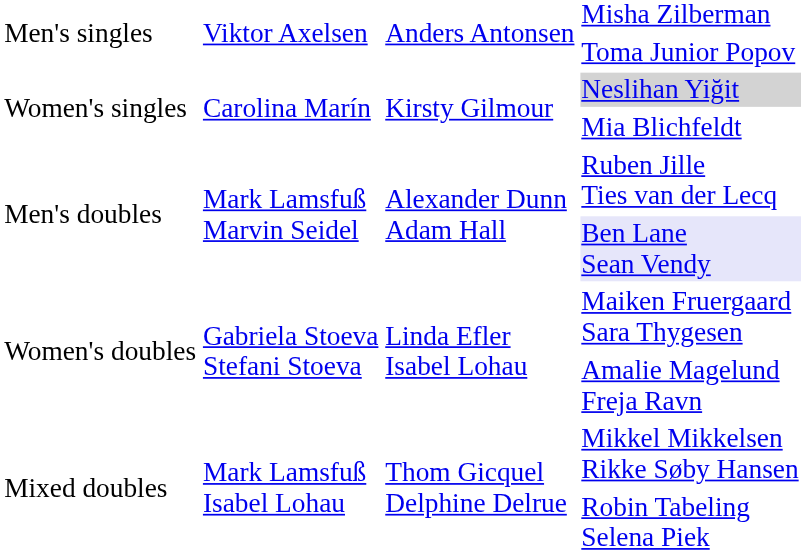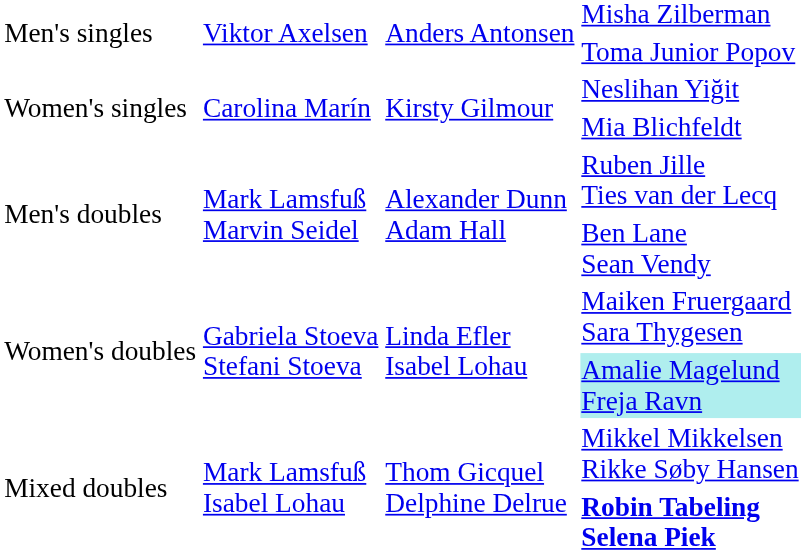(660, 89) lightgrey background -> (660, 89) no background
(646, 248) lavender background -> (646, 248) no background
(680, 385) no background -> (680, 385) paleturquoise background
(666, 522) normal -> (671, 522) bold
